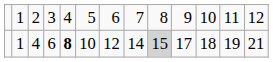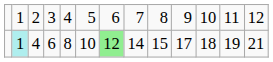(20, 43) no background -> (20, 43) paleturquoise background
(68, 43) bold -> (68, 43) normal
(112, 43) no background -> (112, 43) lightgreen background
(160, 43) lightgrey background -> (160, 43) no background
